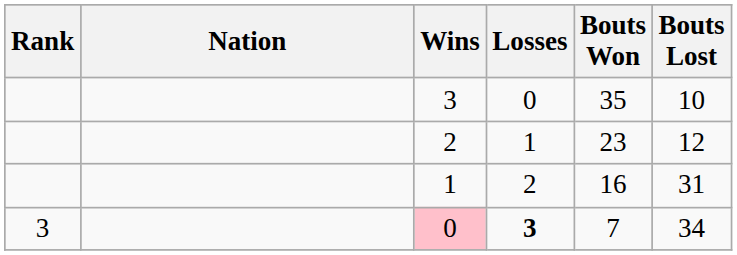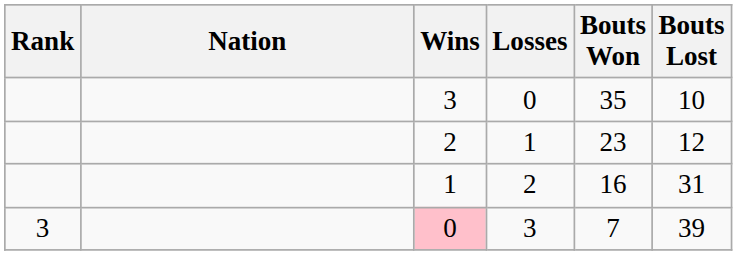(530, 227) bold -> (530, 227) normal
(692, 227) 34 -> (692, 227) 39
